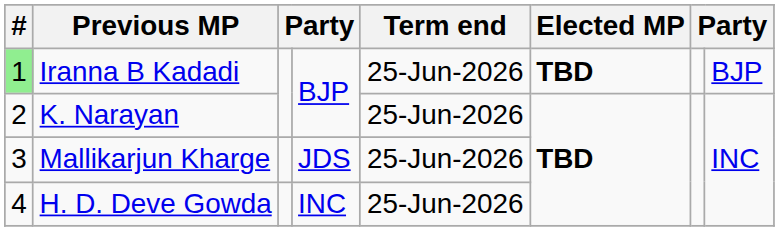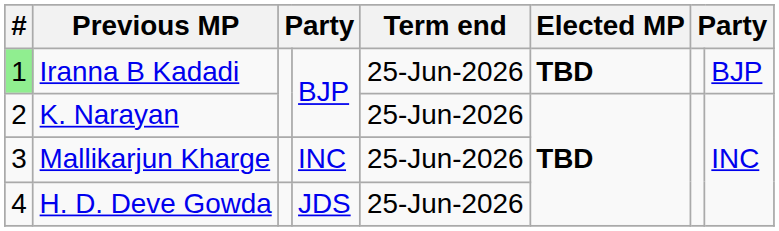(324, 159) JDS -> (322, 159) INC
(322, 203) INC -> (324, 203) JDS
